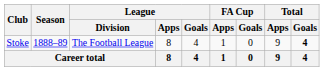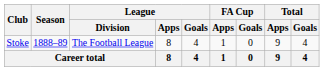(305, 43) bold -> (305, 43) normal
